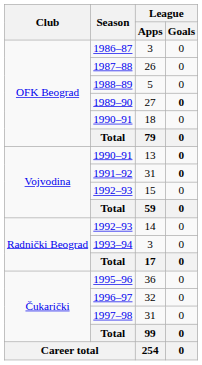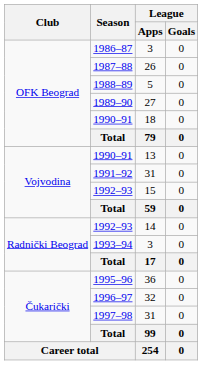(181, 102) bold -> (181, 102) normal
(181, 155) bold -> (181, 155) normal
(181, 173) bold -> (181, 173) normal
